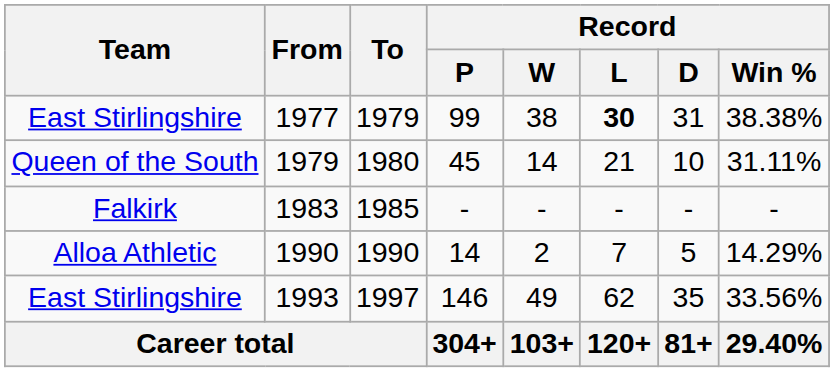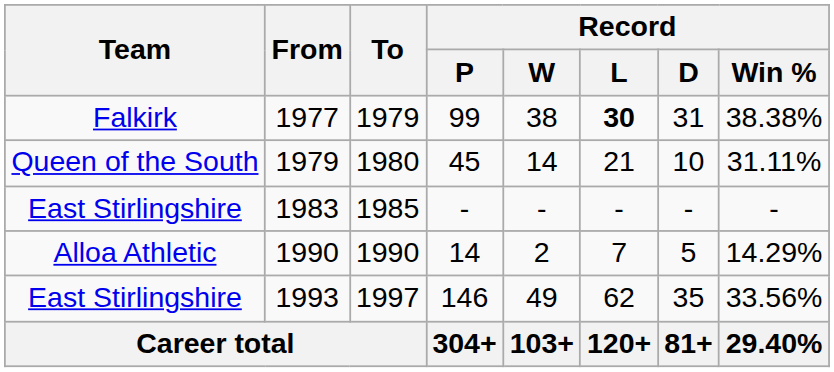(135, 117) East Stirlingshire -> (135, 117) Falkirk
(135, 207) Falkirk -> (135, 207) East Stirlingshire
